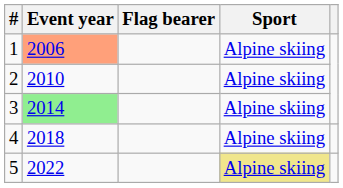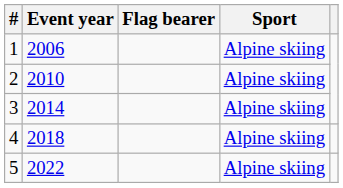(46, 49) lightsalmon background -> (46, 49) no background
(46, 108) lightgreen background -> (46, 108) no background
(274, 167) khaki background -> (274, 167) no background
